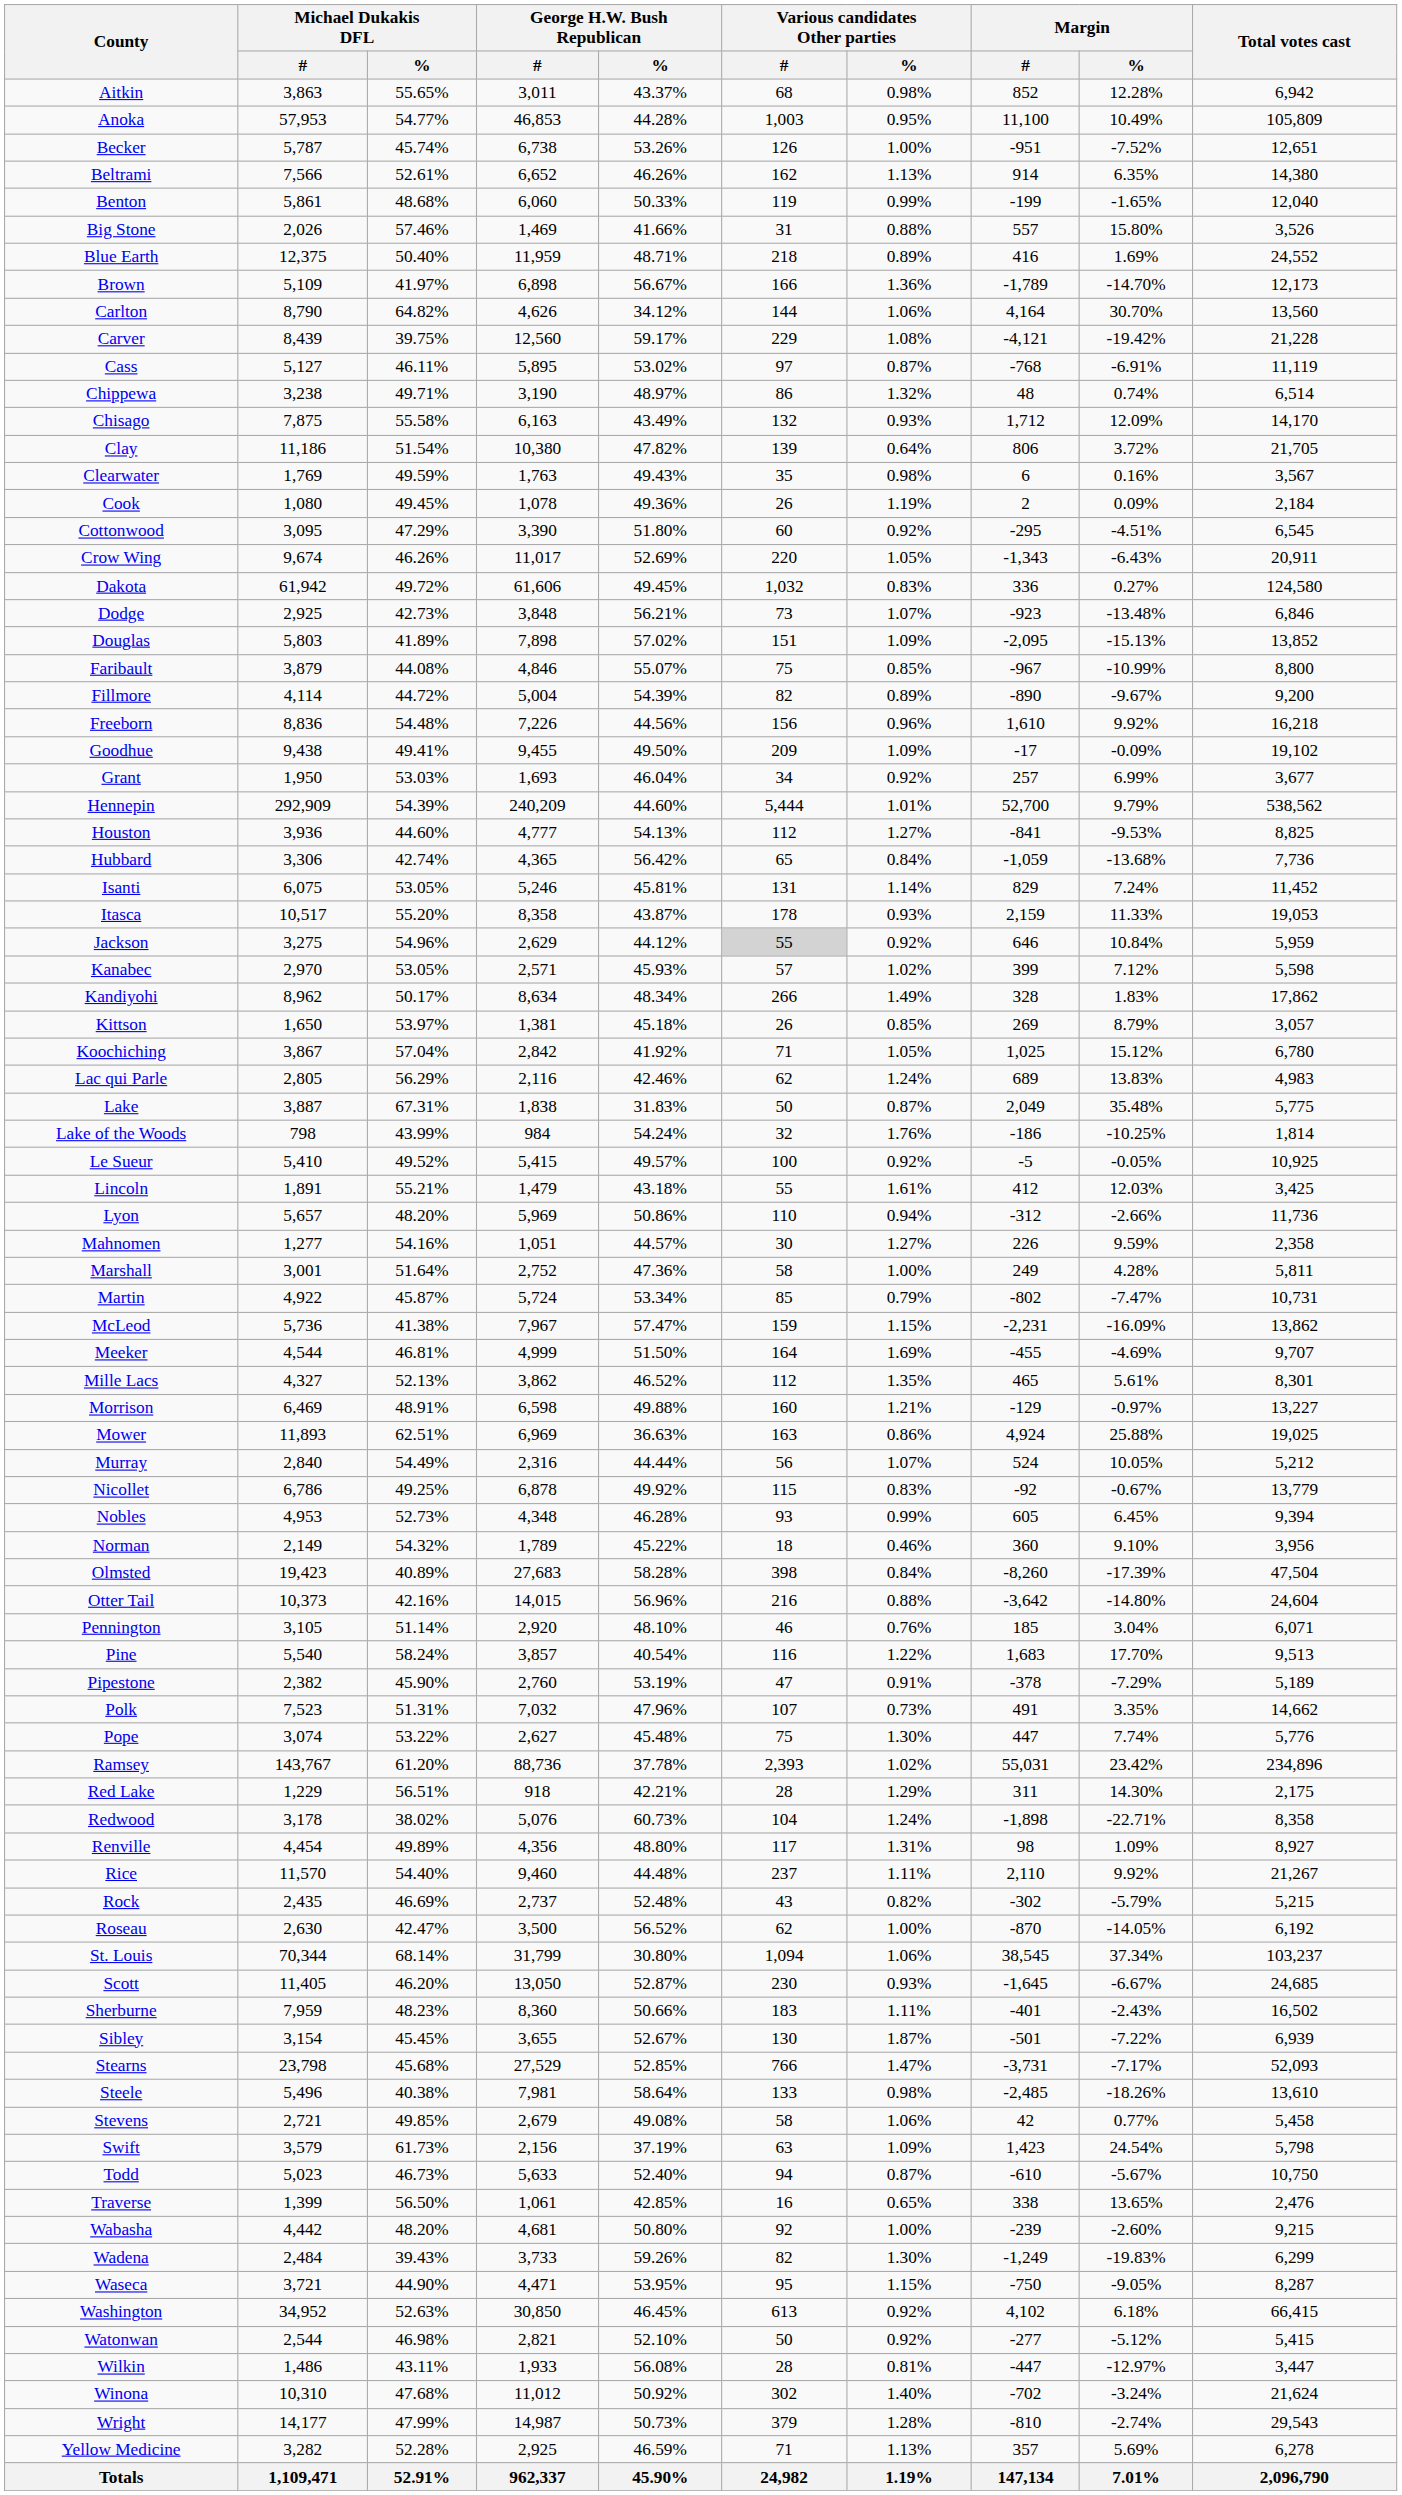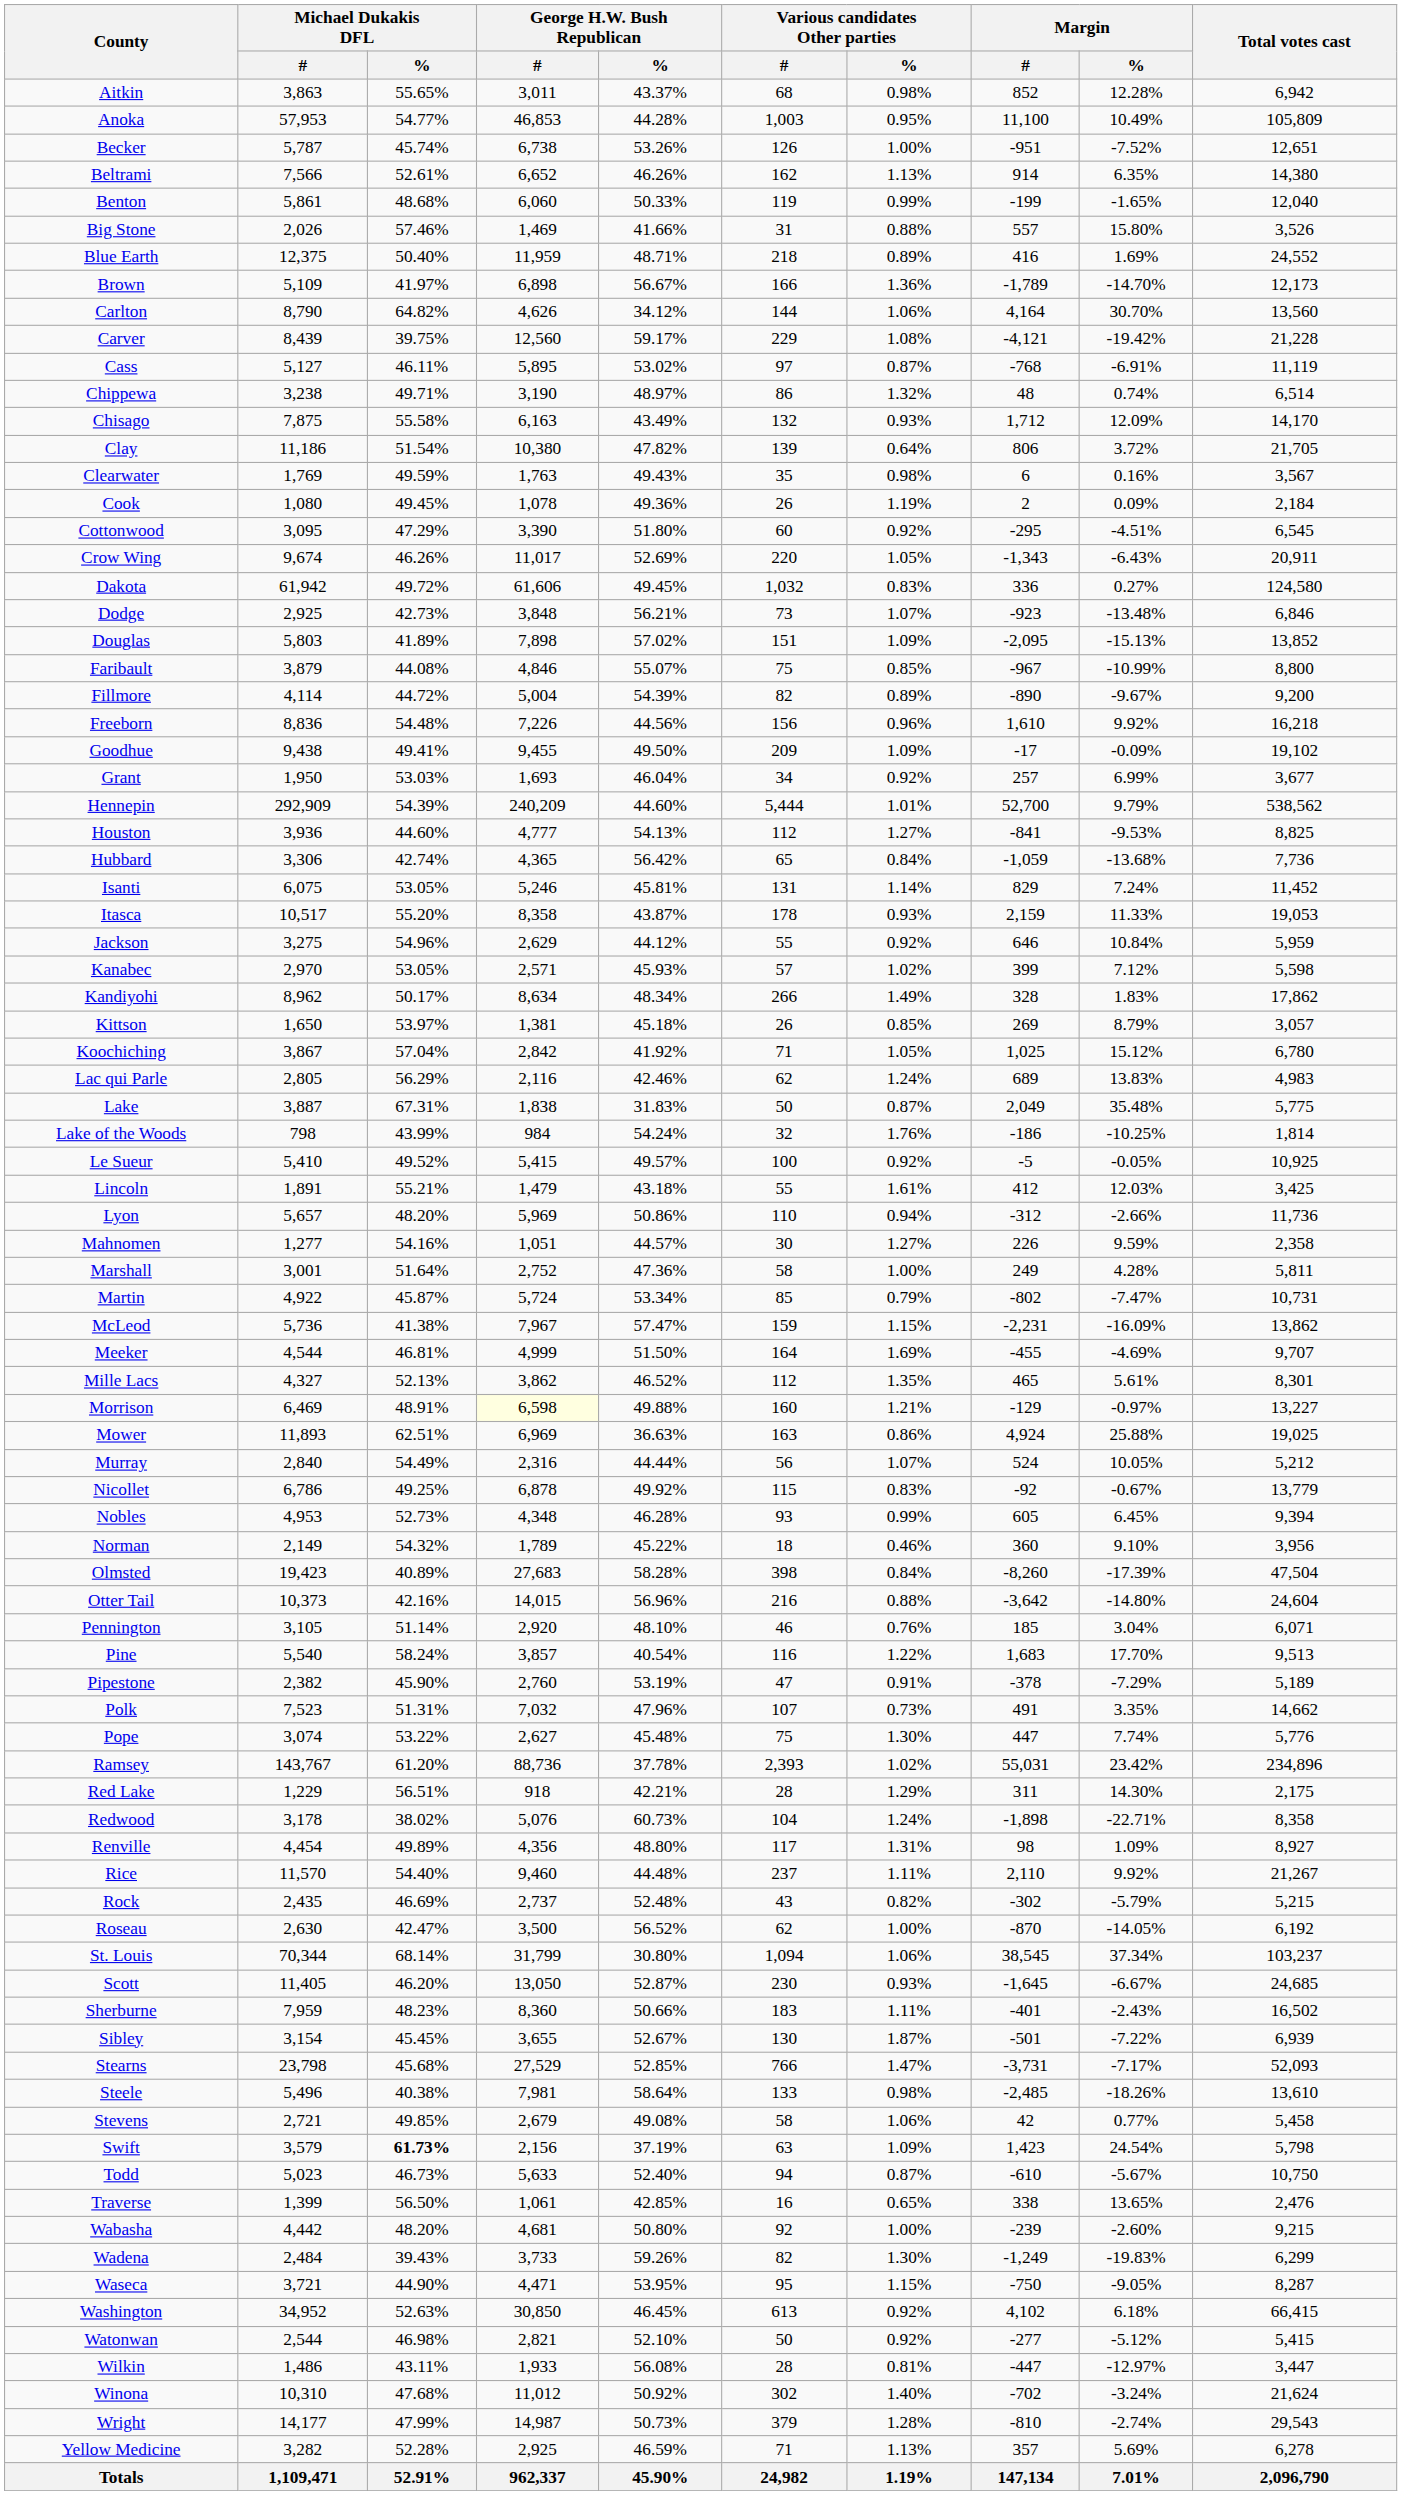(784, 942) lightgrey background -> (784, 942) no background
(537, 1407) no background -> (537, 1407) lightyellow background
(422, 2147) normal -> (422, 2147) bold
